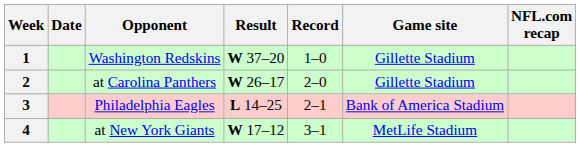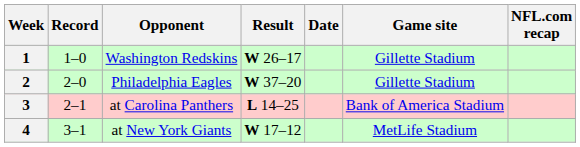columns swapped: (66, 25) <-> (315, 25)
(256, 57) W 37–20 -> (273, 57) W 26–17
(155, 81) at Carolina Panthers -> (171, 81) Philadelphia Eagles
(256, 81) W 26–17 -> (273, 81) W 37–20
(155, 105) Philadelphia Eagles -> (171, 105) at Carolina Panthers
